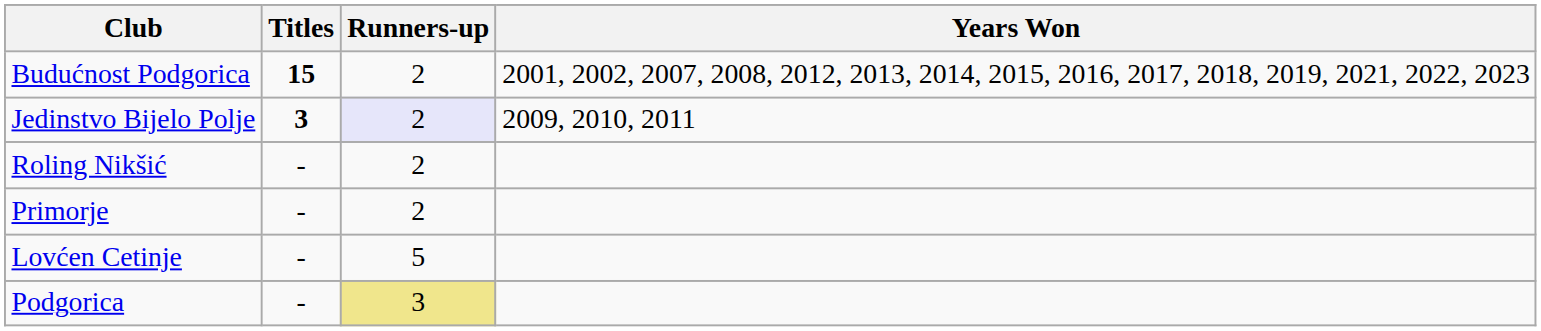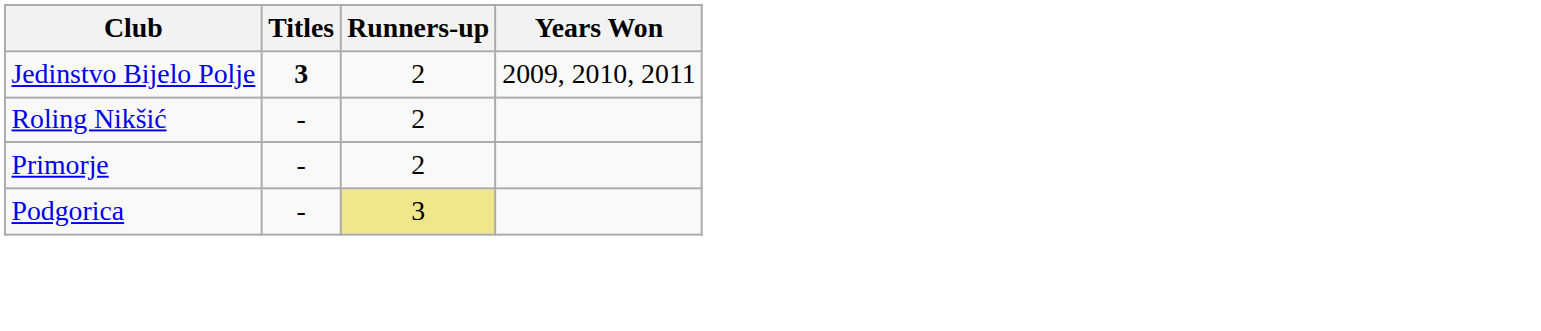- row: (131, 73)
(418, 119) lavender background -> (418, 73) no background
- row: (97, 256)
